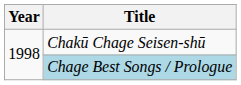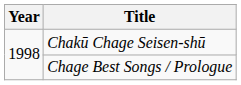(140, 67) lightblue background -> (140, 67) no background
